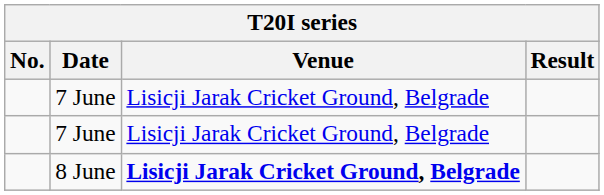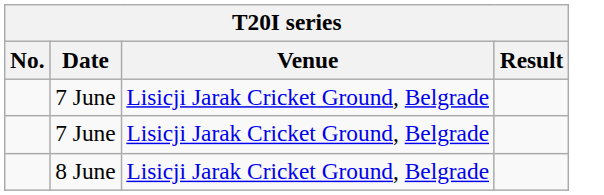(323, 171) bold -> (308, 171) normal
